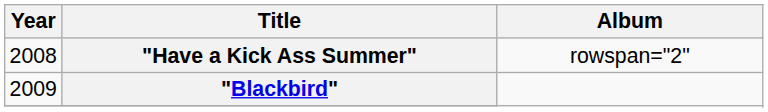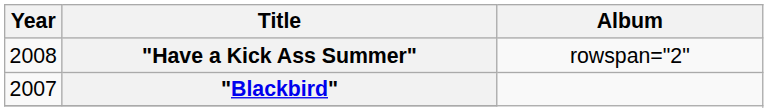(33, 88) 2009 -> (33, 88) 2007
